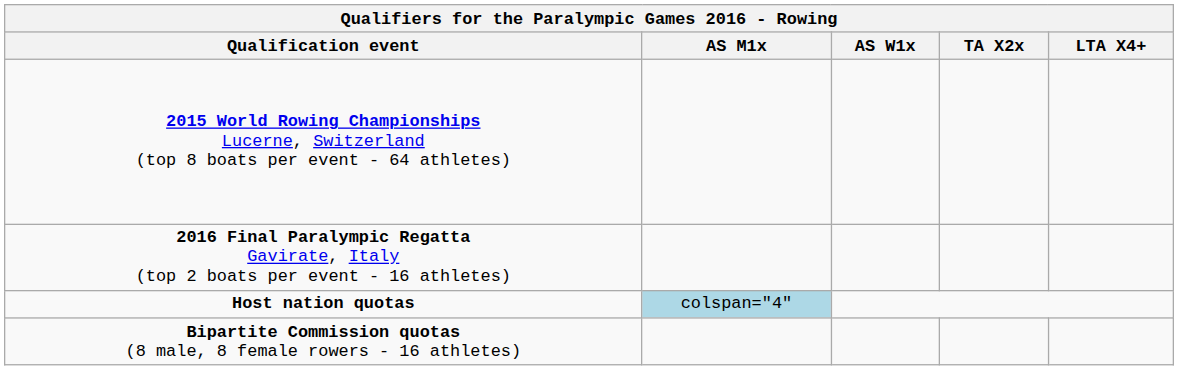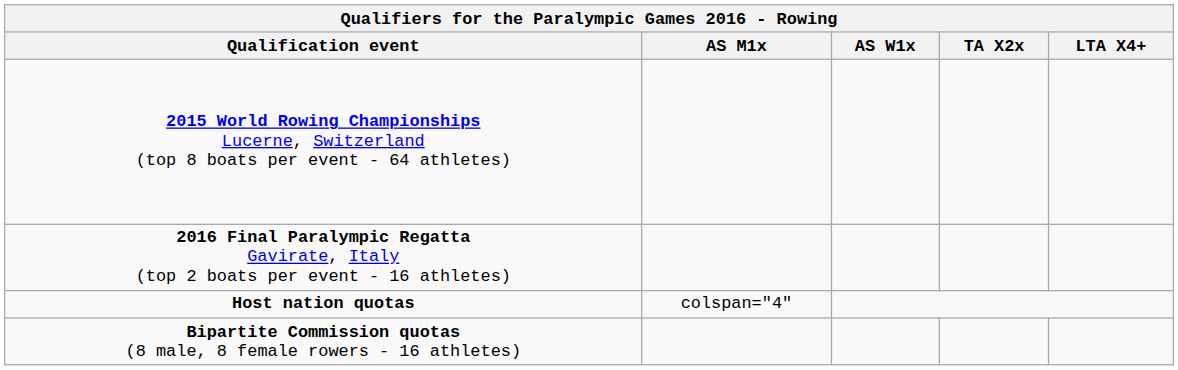(736, 304) lightblue background -> (736, 304) no background
